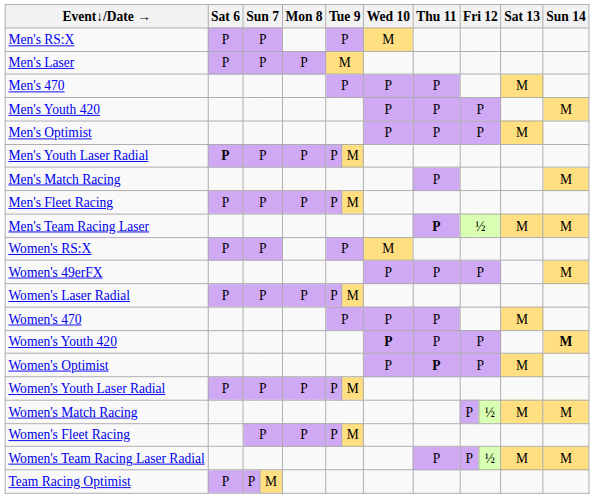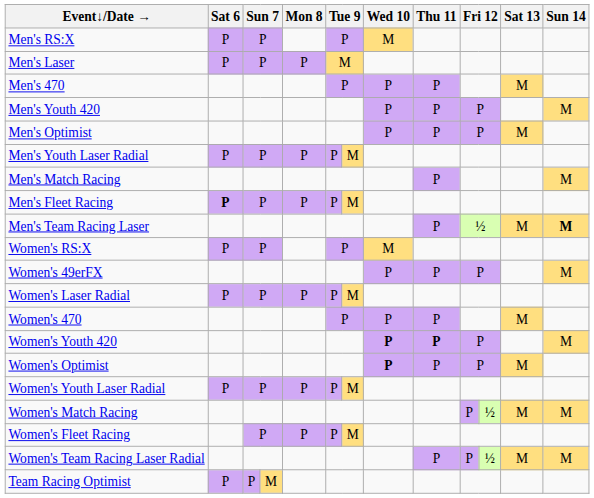(226, 156) bold -> (226, 156) normal
(226, 202) normal -> (226, 202) bold
(436, 225) bold -> (436, 225) normal
(566, 225) normal -> (566, 225) bold
(436, 342) normal -> (436, 342) bold
(566, 342) bold -> (566, 342) normal
(388, 365) normal -> (388, 365) bold
(436, 365) bold -> (436, 365) normal
